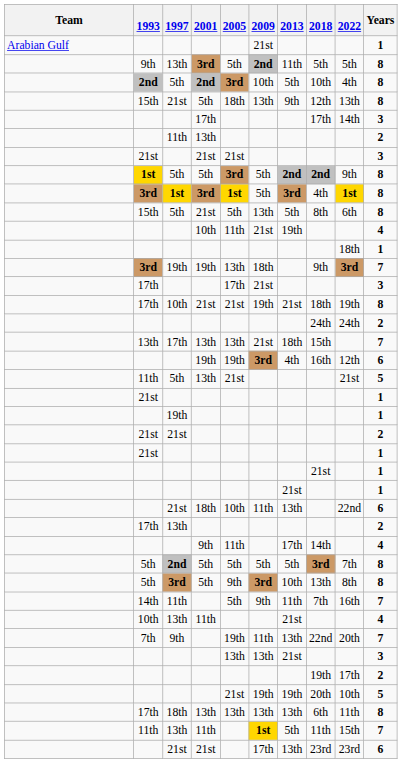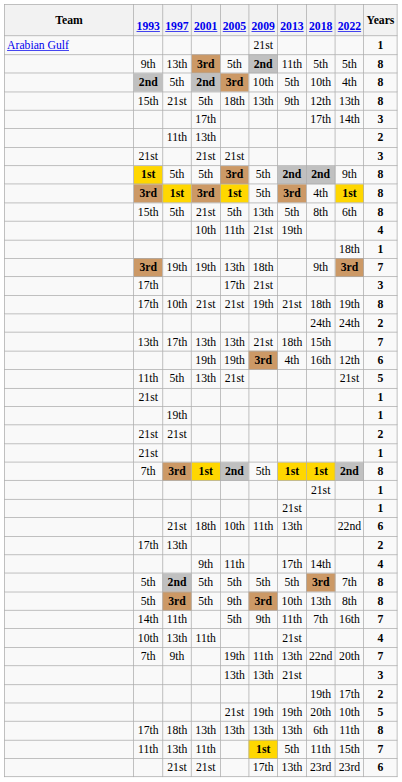+ row: (148, 471)
